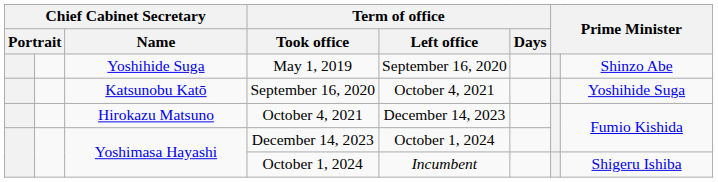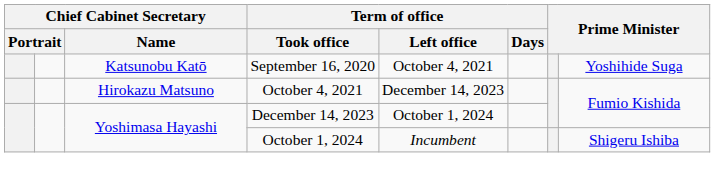- row: (313, 66)
